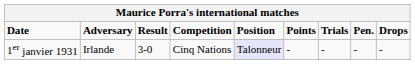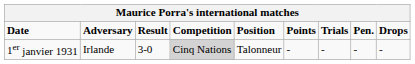(202, 49) no background -> (202, 49) lightgrey background
(259, 49) lavender background -> (259, 49) no background
